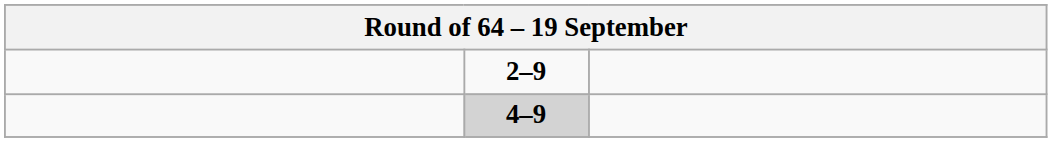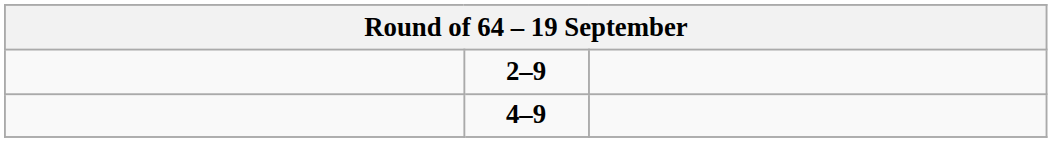(526, 115) lightgrey background -> (526, 115) no background
